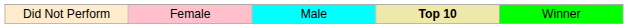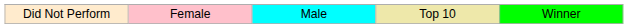(438, 14) bold -> (438, 14) normal
